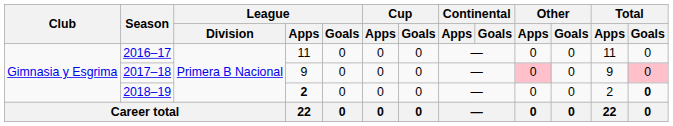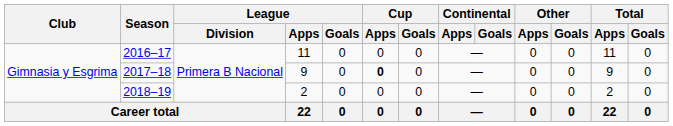(380, 72) normal -> (380, 72) bold
(533, 72) pink background -> (533, 72) no background
(648, 72) pink background -> (648, 72) no background
(304, 92) bold -> (304, 92) normal
(648, 92) bold -> (648, 92) normal
